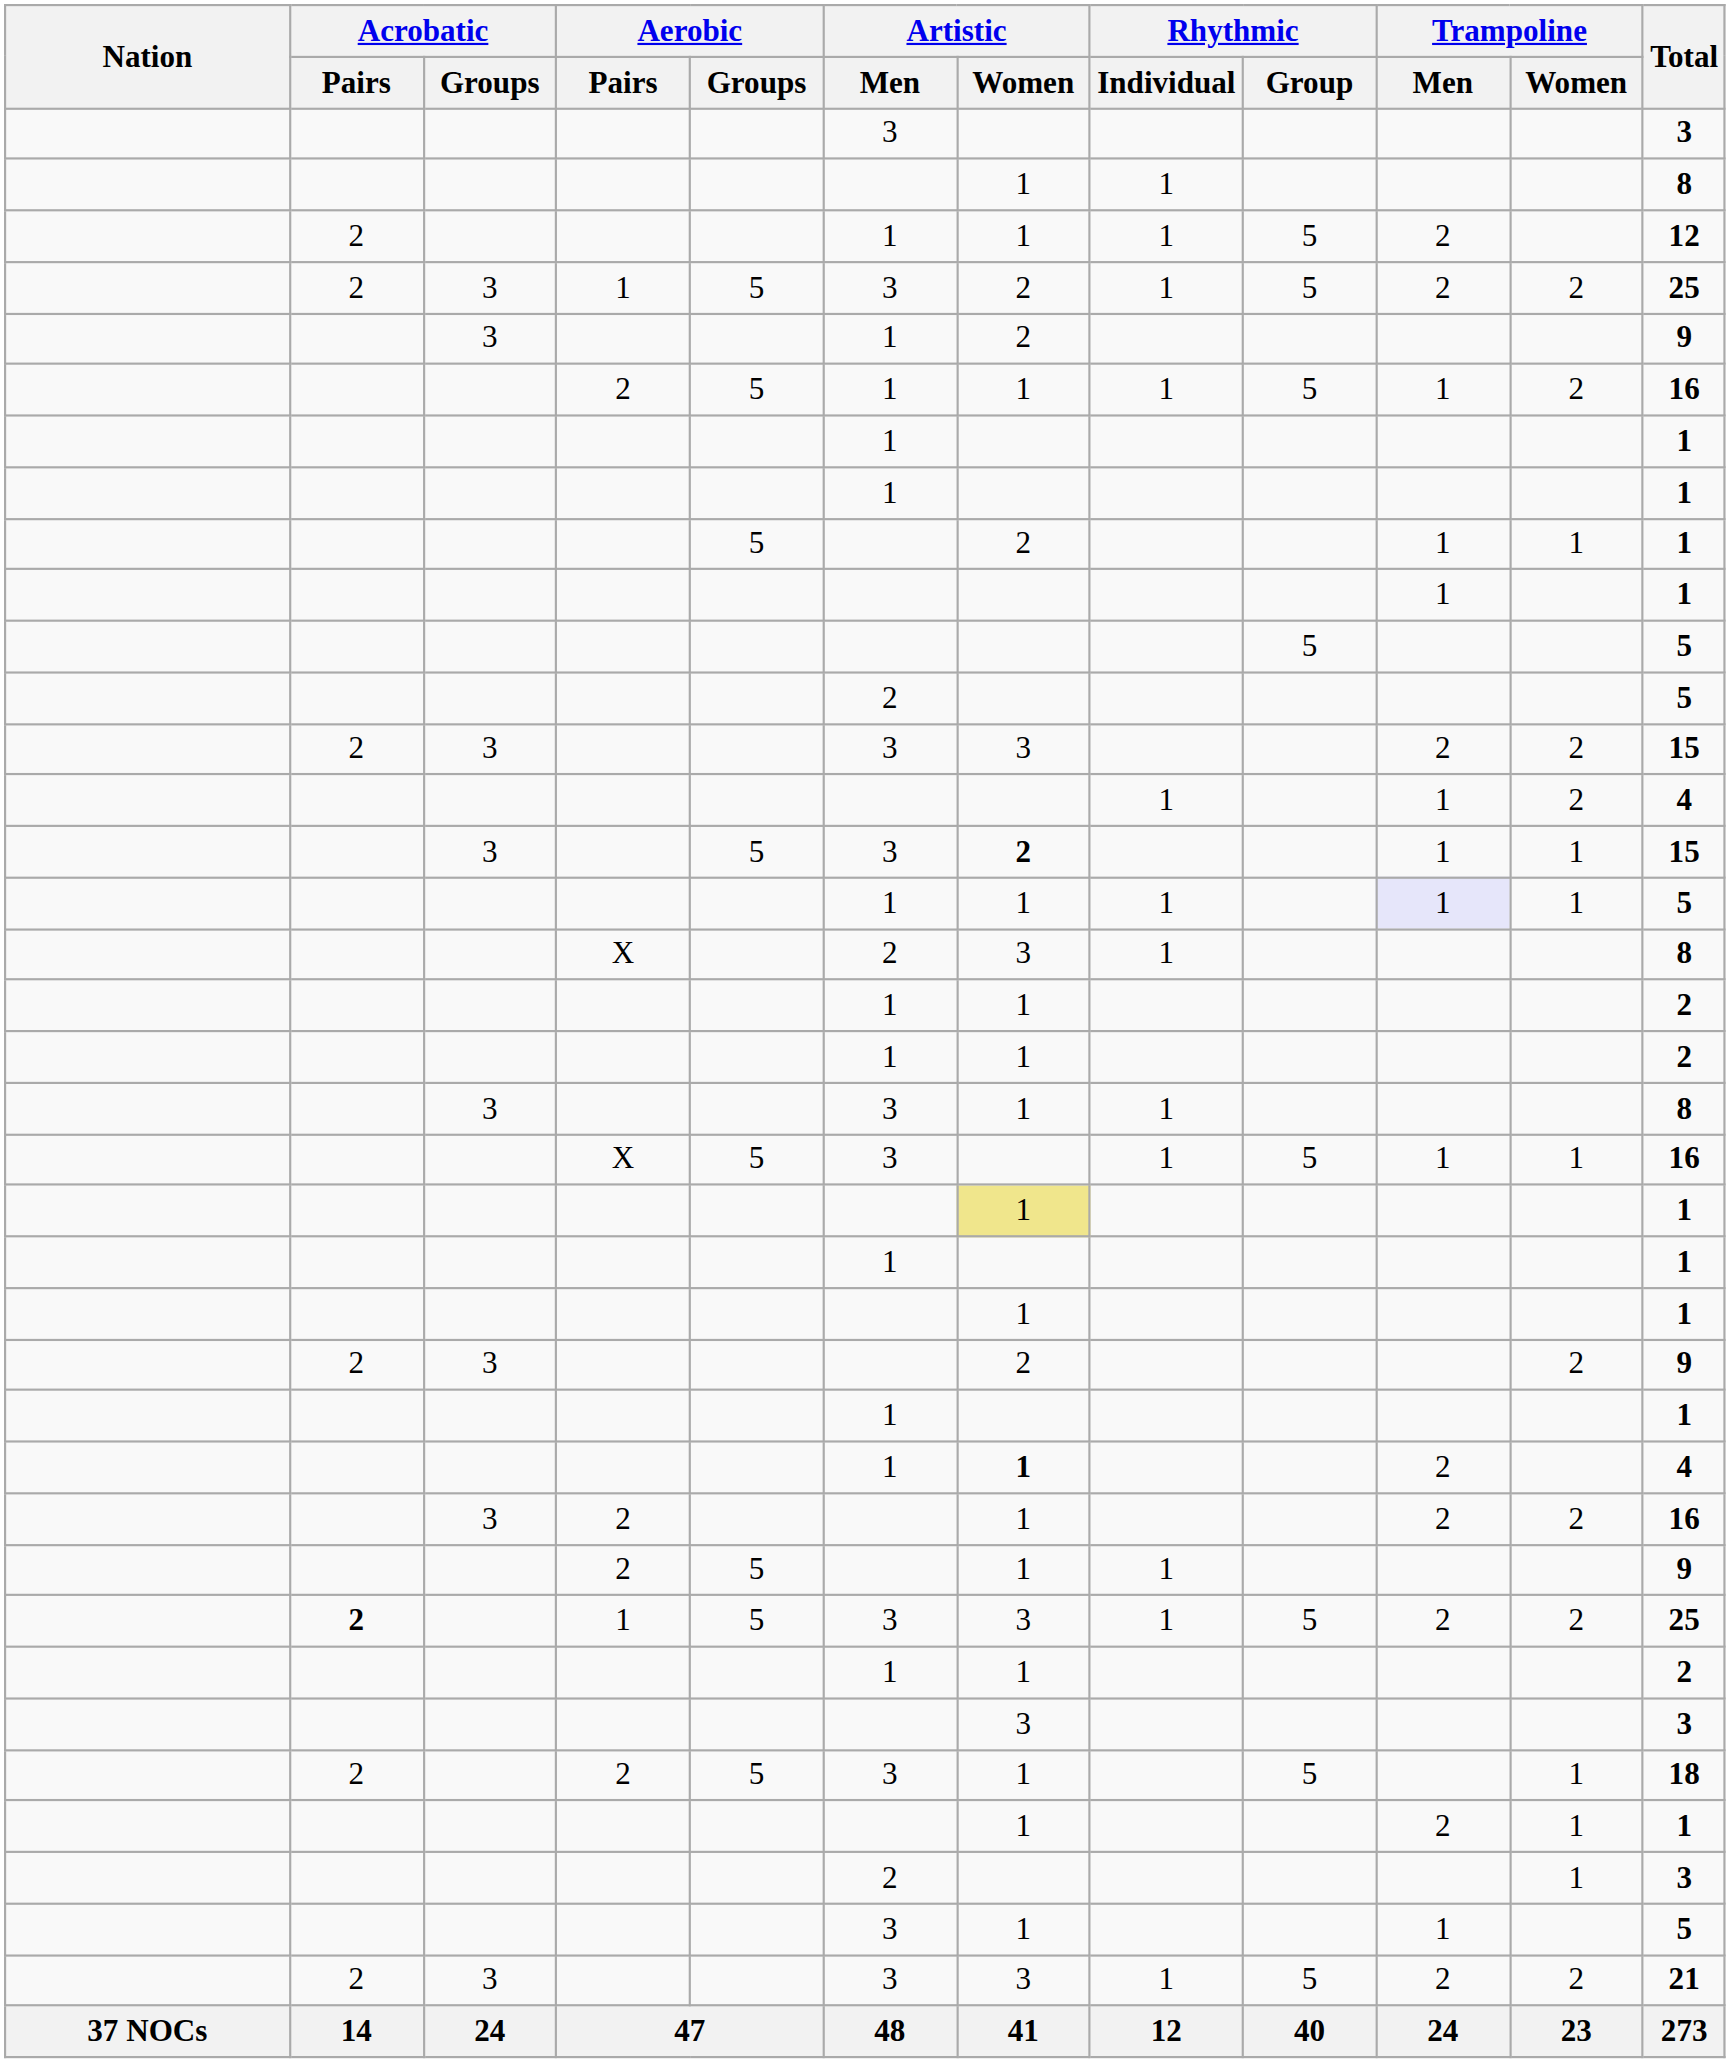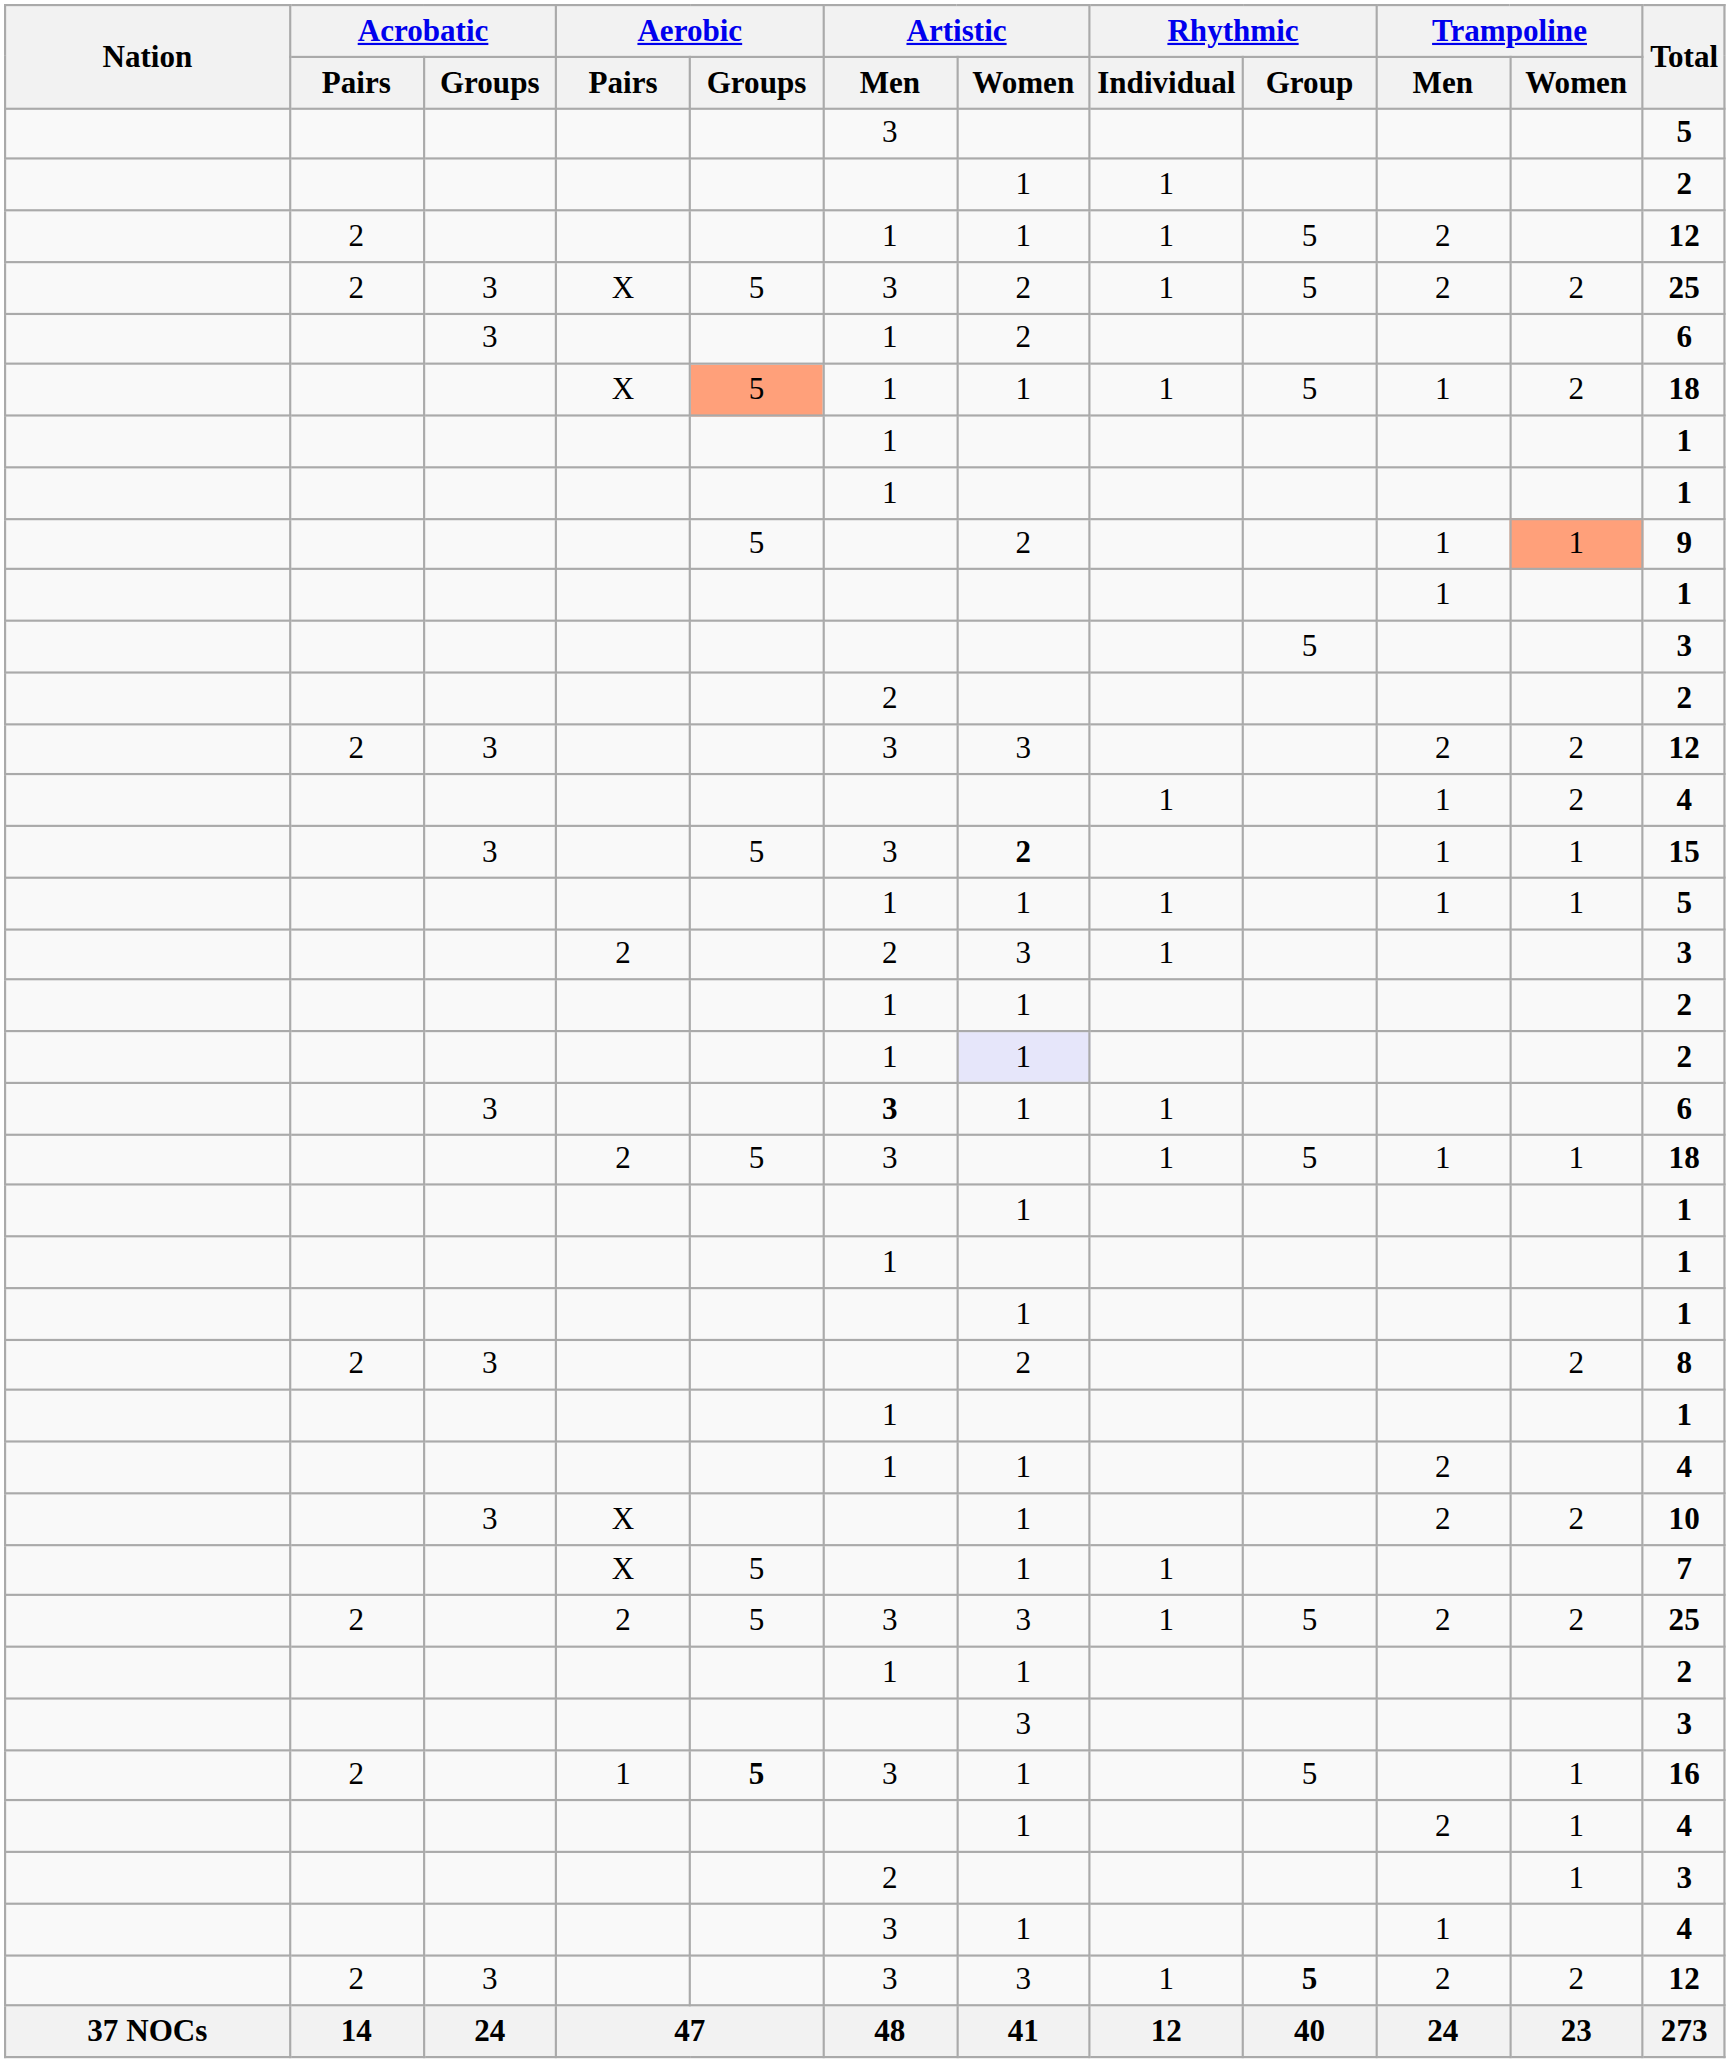(1684, 133) 3 -> (1684, 133) 5
(1684, 184) 8 -> (1684, 184) 2
(623, 287) 1 -> (623, 287) X
(1684, 338) 9 -> (1684, 338) 6
(623, 389) 2 -> (623, 389) X
(756, 389) no background -> (756, 389) lightsalmon background
(1684, 389) 16 -> (1684, 389) 18
(1576, 543) no background -> (1576, 543) lightsalmon background
(1684, 543) 1 -> (1684, 543) 9
(1684, 646) 5 -> (1684, 646) 3
(1684, 697) 5 -> (1684, 697) 2
(1684, 748) 15 -> (1684, 748) 12
(1443, 902) lavender background -> (1443, 902) no background
(623, 953) X -> (623, 953) 2
(1684, 953) 8 -> (1684, 953) 3
(1023, 1056) no background -> (1023, 1056) lavender background
(890, 1107) normal -> (890, 1107) bold
(1684, 1107) 8 -> (1684, 1107) 6
(623, 1159) X -> (623, 1159) 2
(1684, 1159) 16 -> (1684, 1159) 18
(1023, 1210) khaki background -> (1023, 1210) no background
(1684, 1364) 9 -> (1684, 1364) 8
(1023, 1466) bold -> (1023, 1466) normal
(623, 1518) 2 -> (623, 1518) X
(1684, 1518) 16 -> (1684, 1518) 10
(623, 1569) 2 -> (623, 1569) X
(1684, 1569) 9 -> (1684, 1569) 7
(356, 1620) bold -> (356, 1620) normal
(623, 1620) 1 -> (623, 1620) 2
(623, 1774) 2 -> (623, 1774) 1
(756, 1774) normal -> (756, 1774) bold
(1684, 1774) 18 -> (1684, 1774) 16
(1684, 1826) 1 -> (1684, 1826) 4
(1684, 1928) 5 -> (1684, 1928) 4
(1309, 1979) normal -> (1309, 1979) bold
(1684, 1979) 21 -> (1684, 1979) 12
